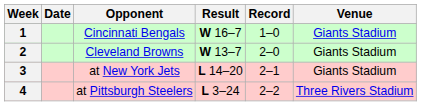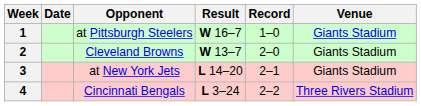(134, 33) Cincinnati Bengals -> (134, 33) at Pittsburgh Steelers
(134, 91) at Pittsburgh Steelers -> (134, 91) Cincinnati Bengals
